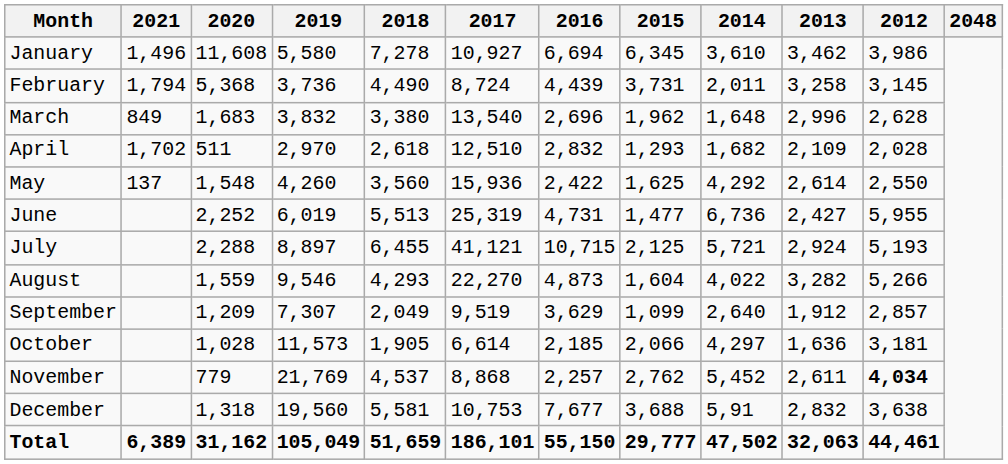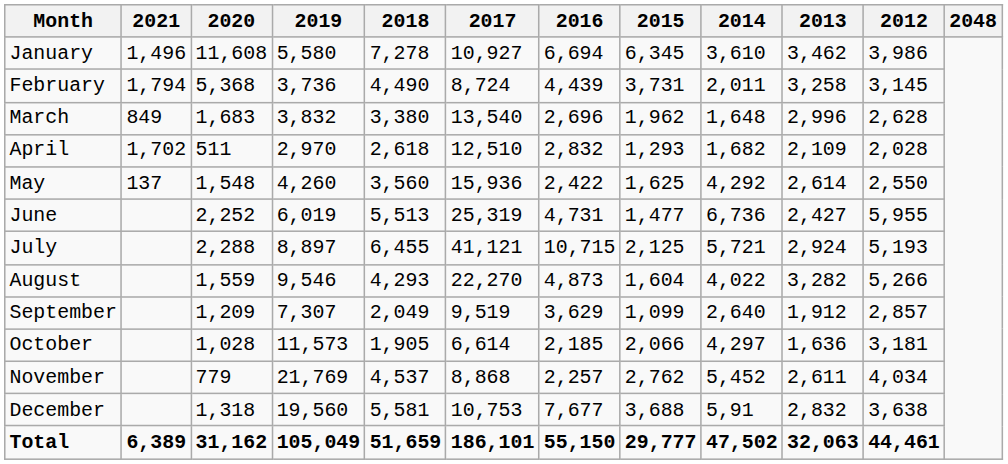(898, 378) bold -> (898, 378) normal
